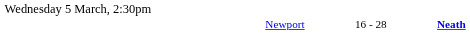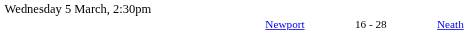(451, 25) bold -> (450, 25) normal
